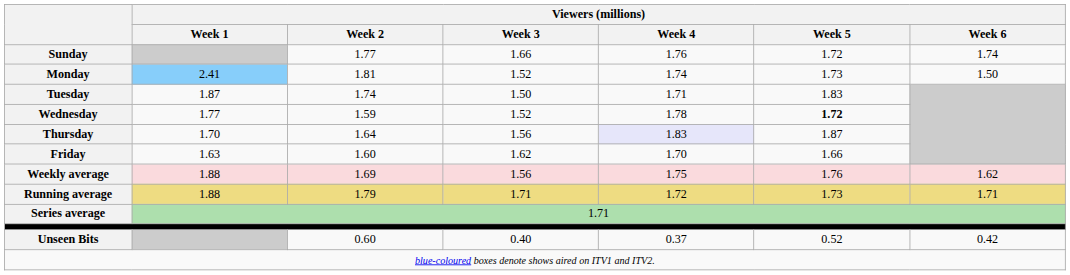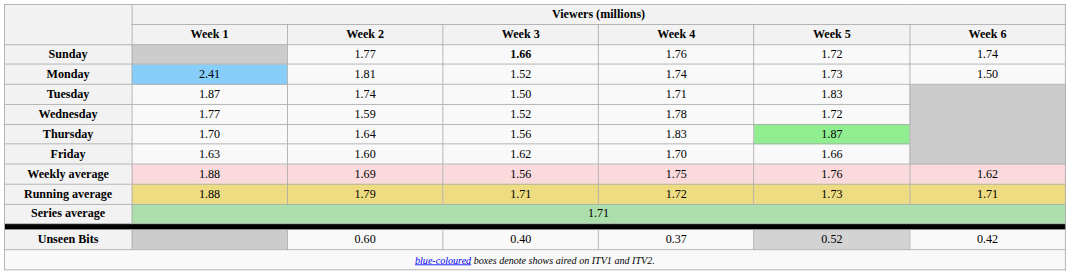(521, 54) normal -> (521, 54) bold
(832, 114) bold -> (832, 114) normal
(676, 134) lavender background -> (676, 134) no background
(832, 134) no background -> (832, 134) lightgreen background
(832, 239) no background -> (832, 239) lightgrey background
